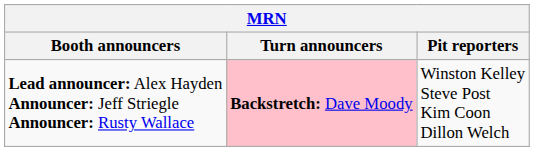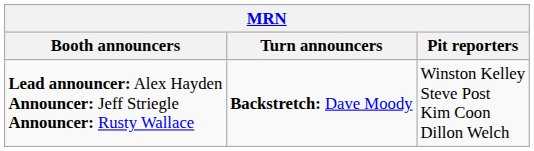(321, 103) pink background -> (321, 103) no background
